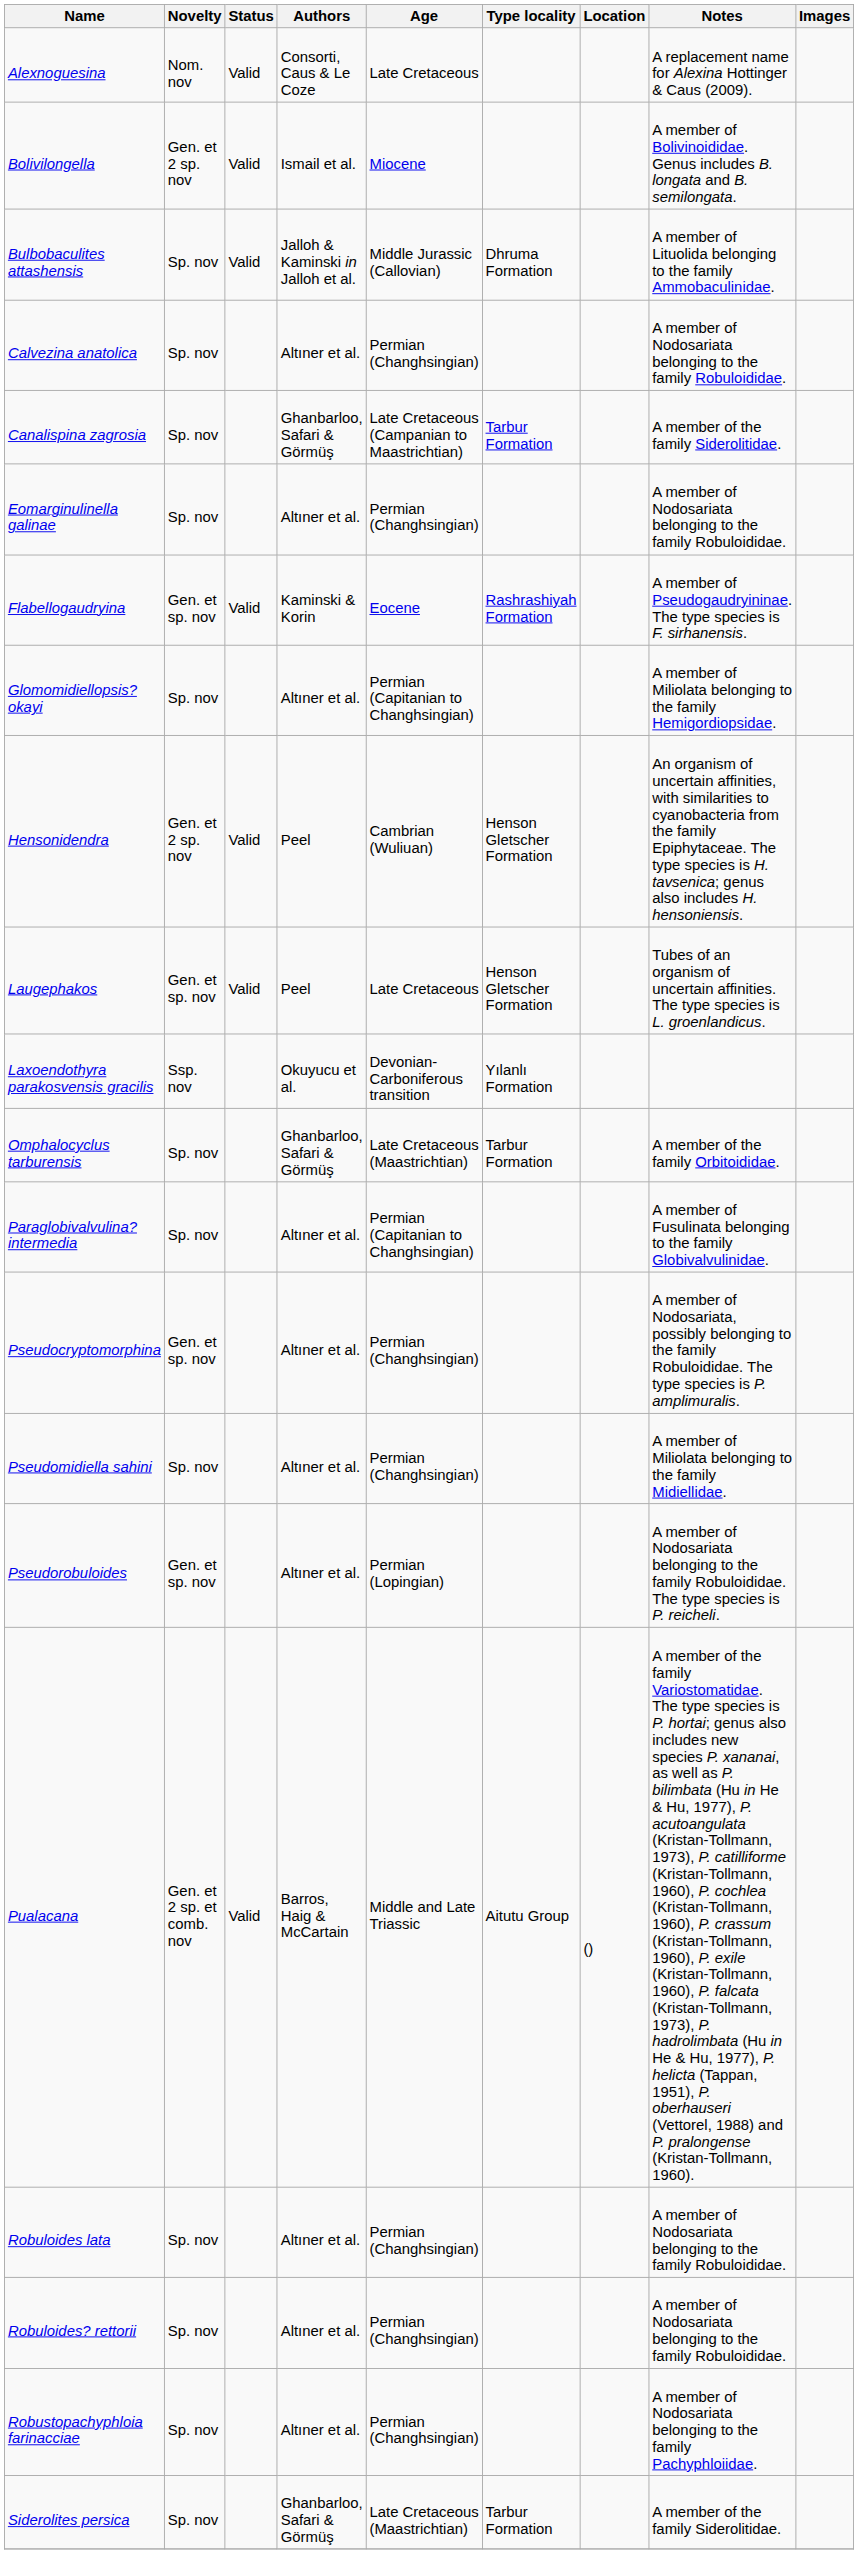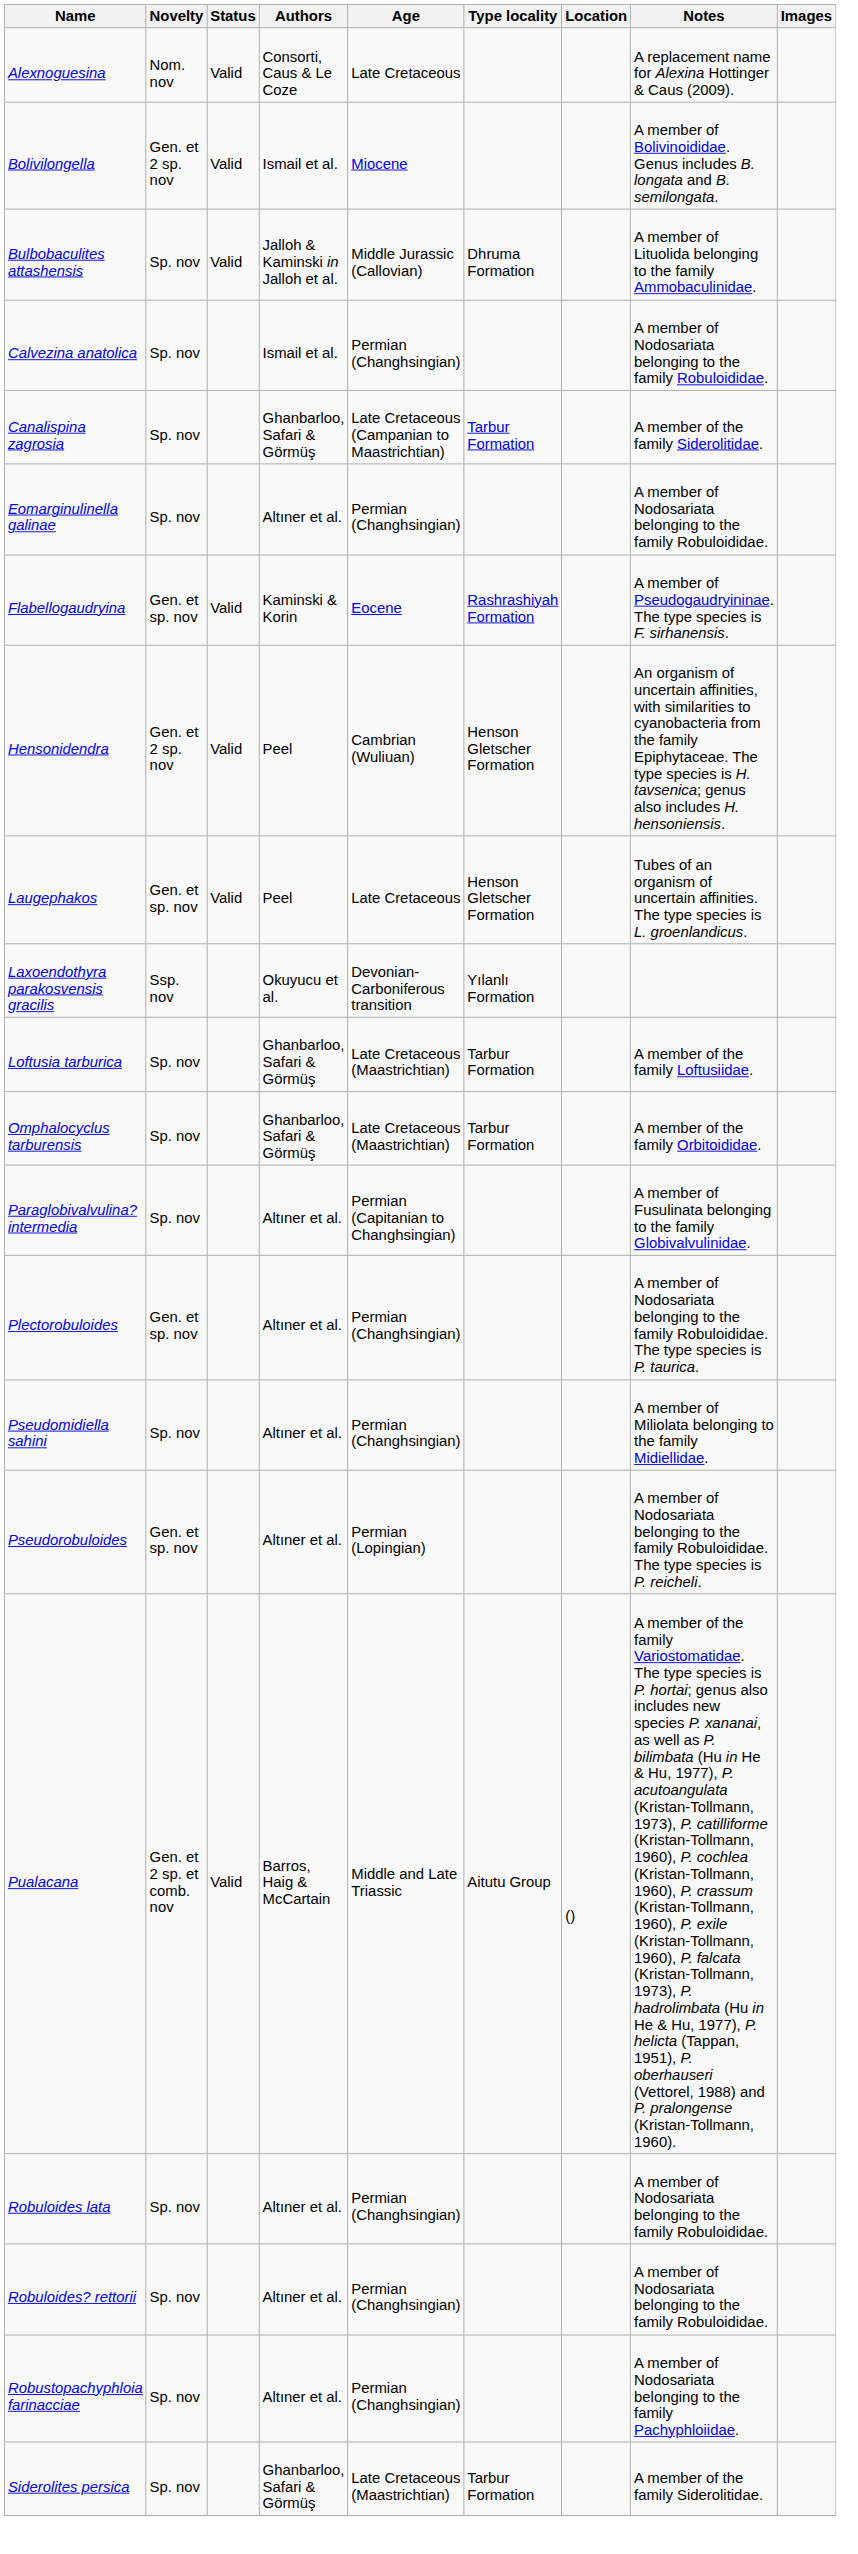(320, 353) Altıner et al. -> (300, 353) Ismail et al.
- row: (72, 698)
+ row: (65, 1062)
+ row: (63, 1325)
- row: (84, 1351)
